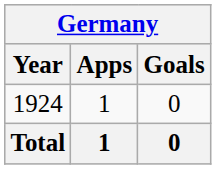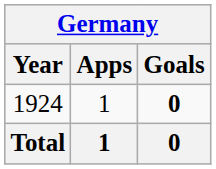(174, 103) normal -> (174, 103) bold
